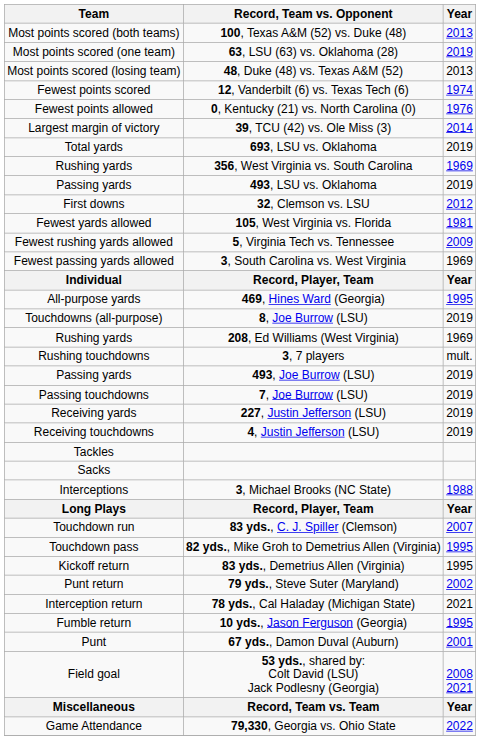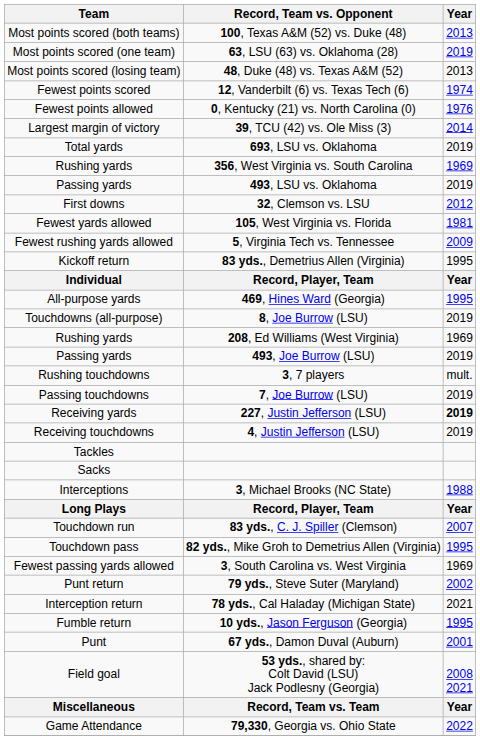rows swapped: (94, 261) <-> (94, 565)
rows swapped: (94, 356) <-> (94, 375)
(460, 413) normal -> (460, 413) bold
